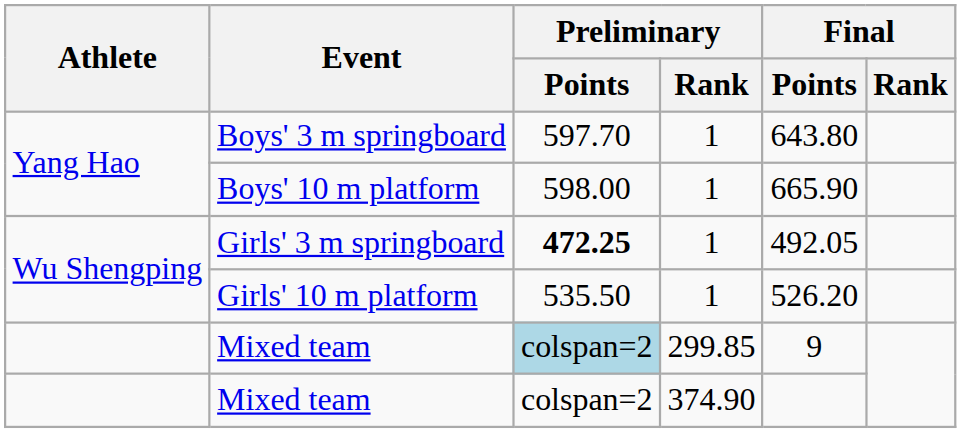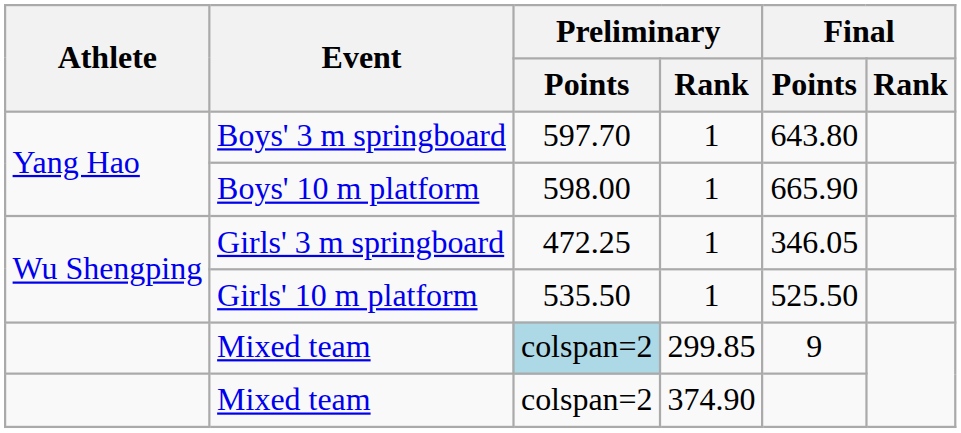(587, 242) bold -> (587, 242) normal
(814, 242) 492.05 -> (814, 242) 346.05
(814, 294) 526.20 -> (814, 294) 525.50
